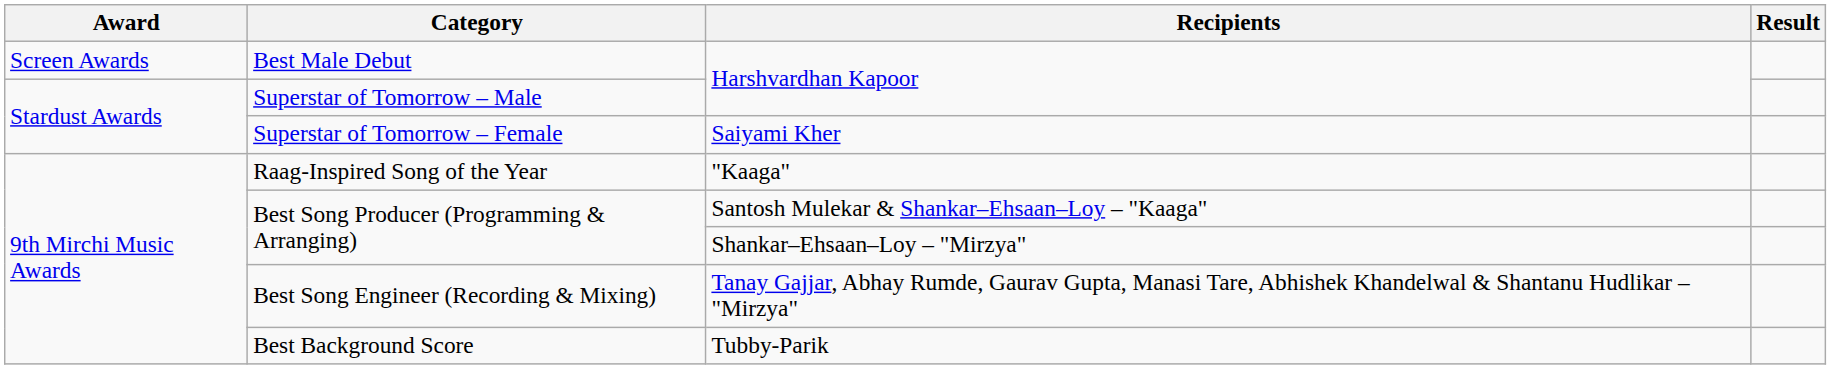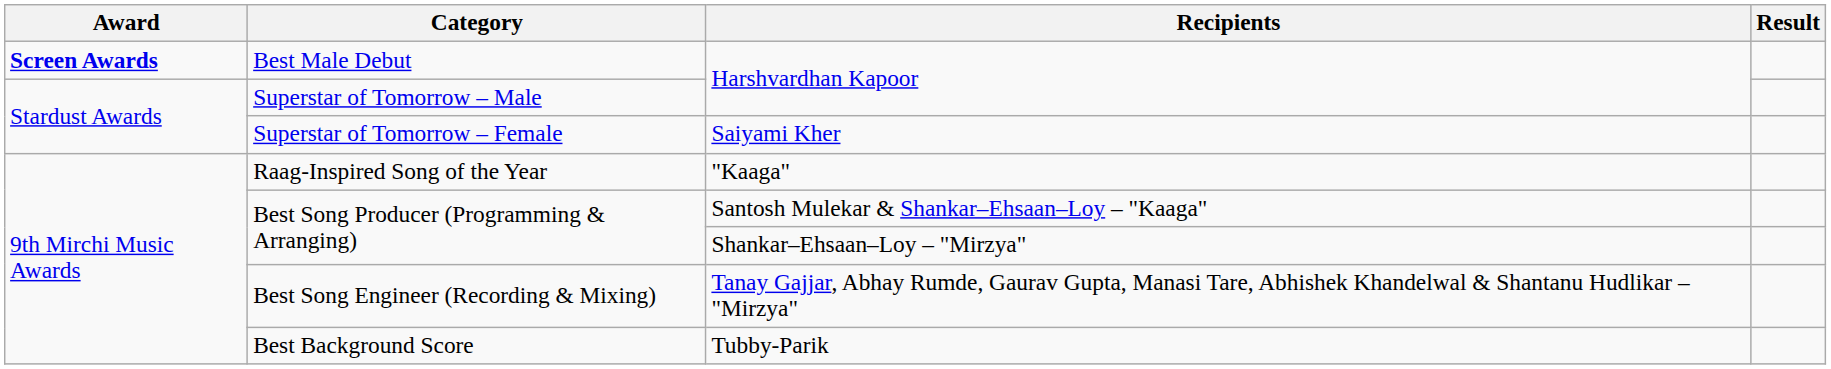(79, 60) normal -> (84, 60) bold
